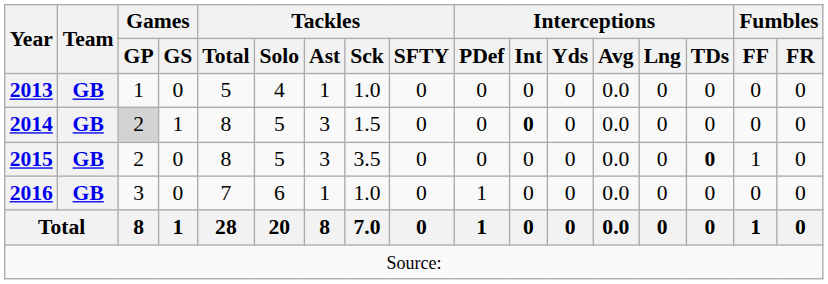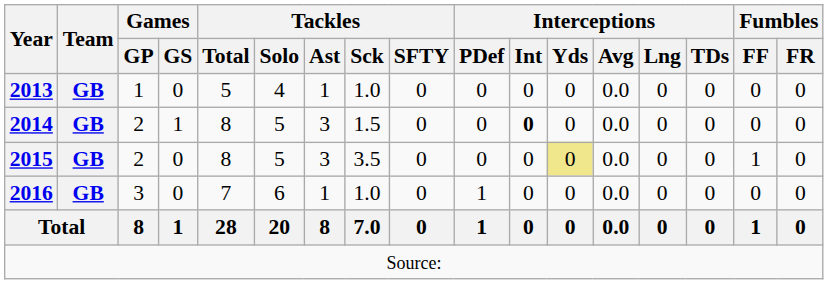(139, 124) lightgrey background -> (139, 124) no background
(570, 158) no background -> (570, 158) khaki background
(710, 158) bold -> (710, 158) normal
